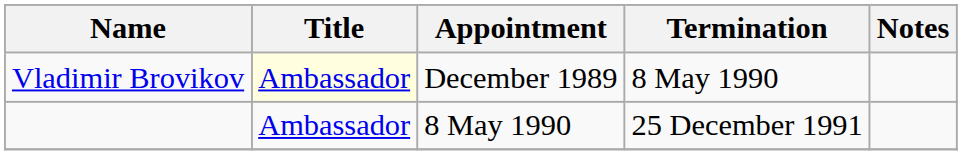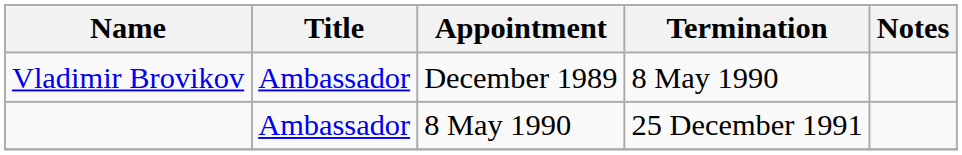(334, 76) lightyellow background -> (334, 76) no background
